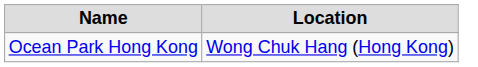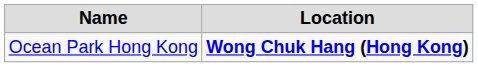(330, 47) normal -> (337, 47) bold
